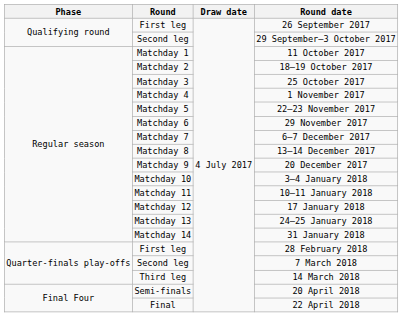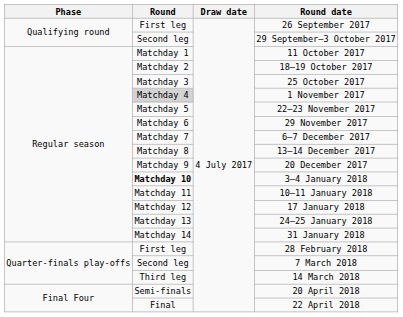(163, 95) no background -> (163, 95) lightgrey background
(163, 179) normal -> (163, 179) bold
